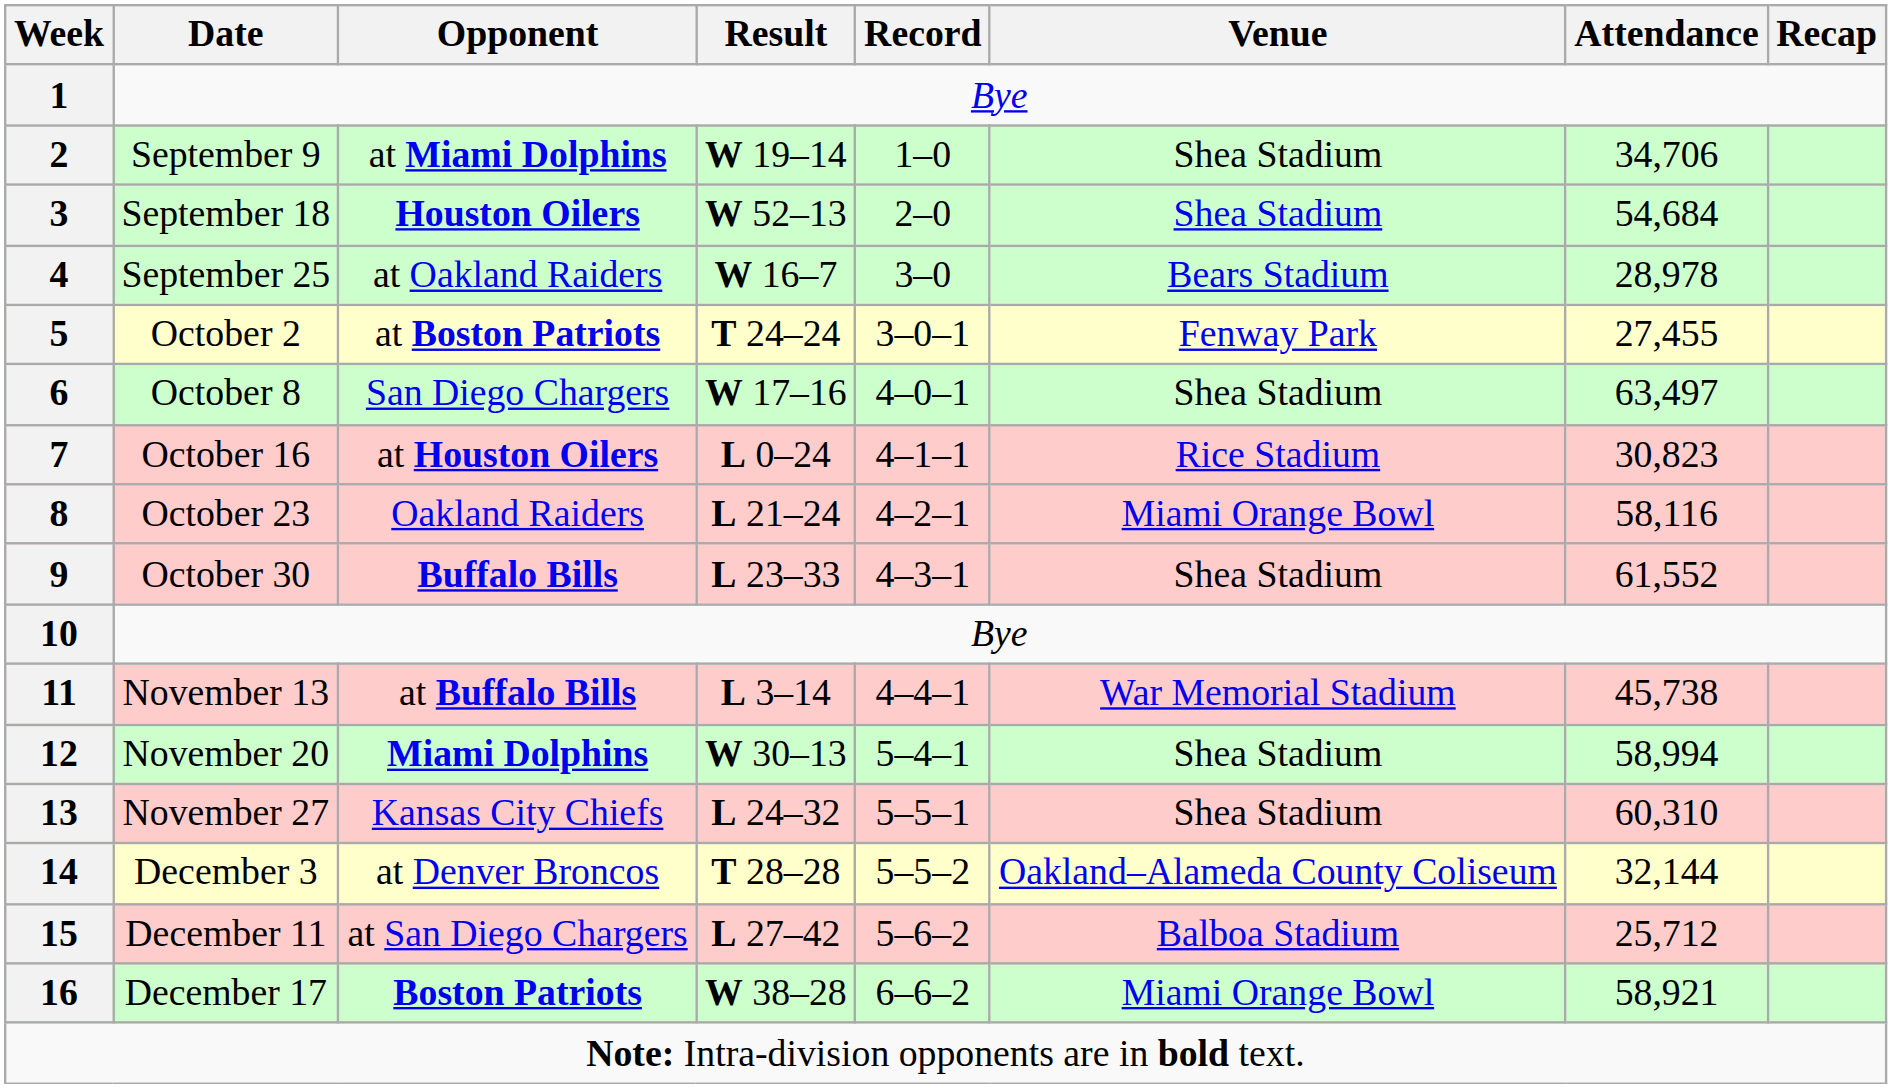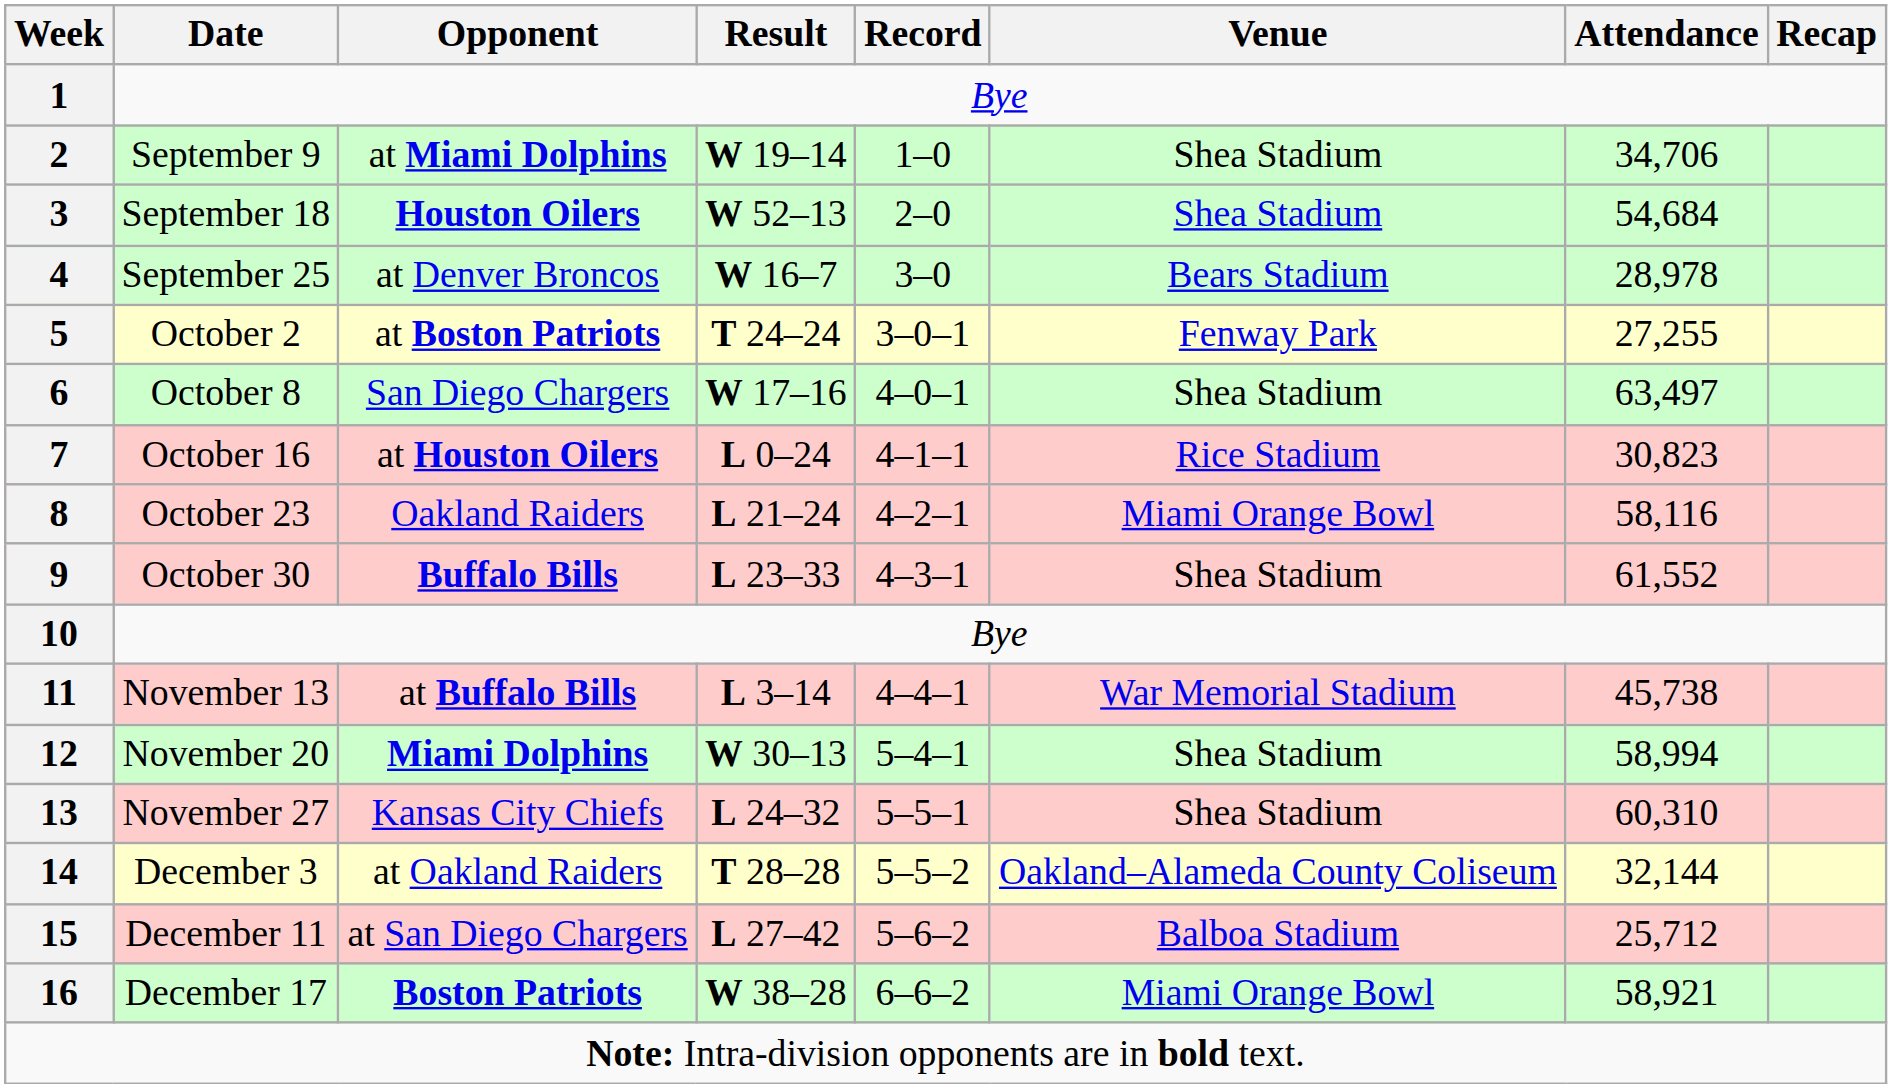(518, 273) at Oakland Raiders -> (518, 273) at Denver Broncos
(1667, 333) 27,455 -> (1667, 333) 27,255
(518, 872) at Denver Broncos -> (518, 872) at Oakland Raiders
